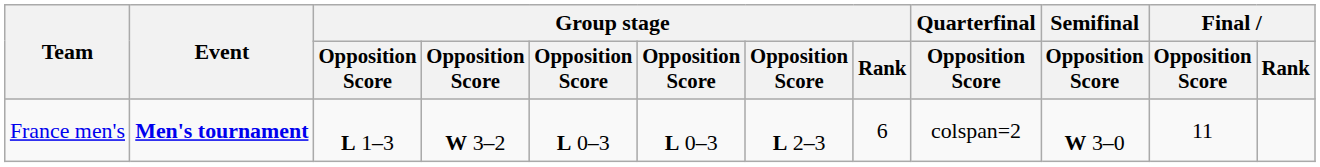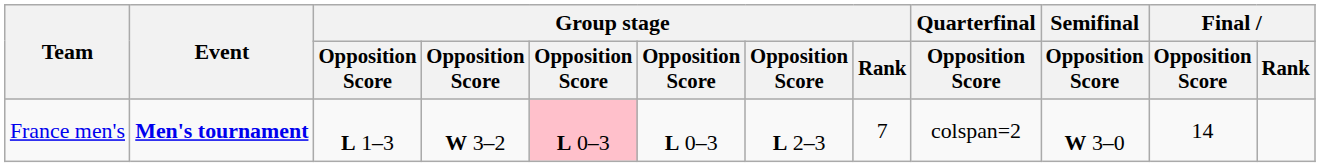(583, 143) no background -> (583, 143) pink background
(882, 130) 6 -> (882, 130) 7
(1203, 130) 11 -> (1203, 130) 14
